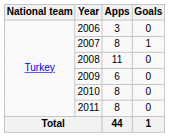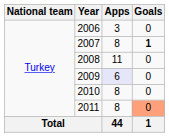(148, 44) normal -> (148, 44) bold
(117, 76) no background -> (117, 76) lavender background
(148, 108) no background -> (148, 108) lightsalmon background
